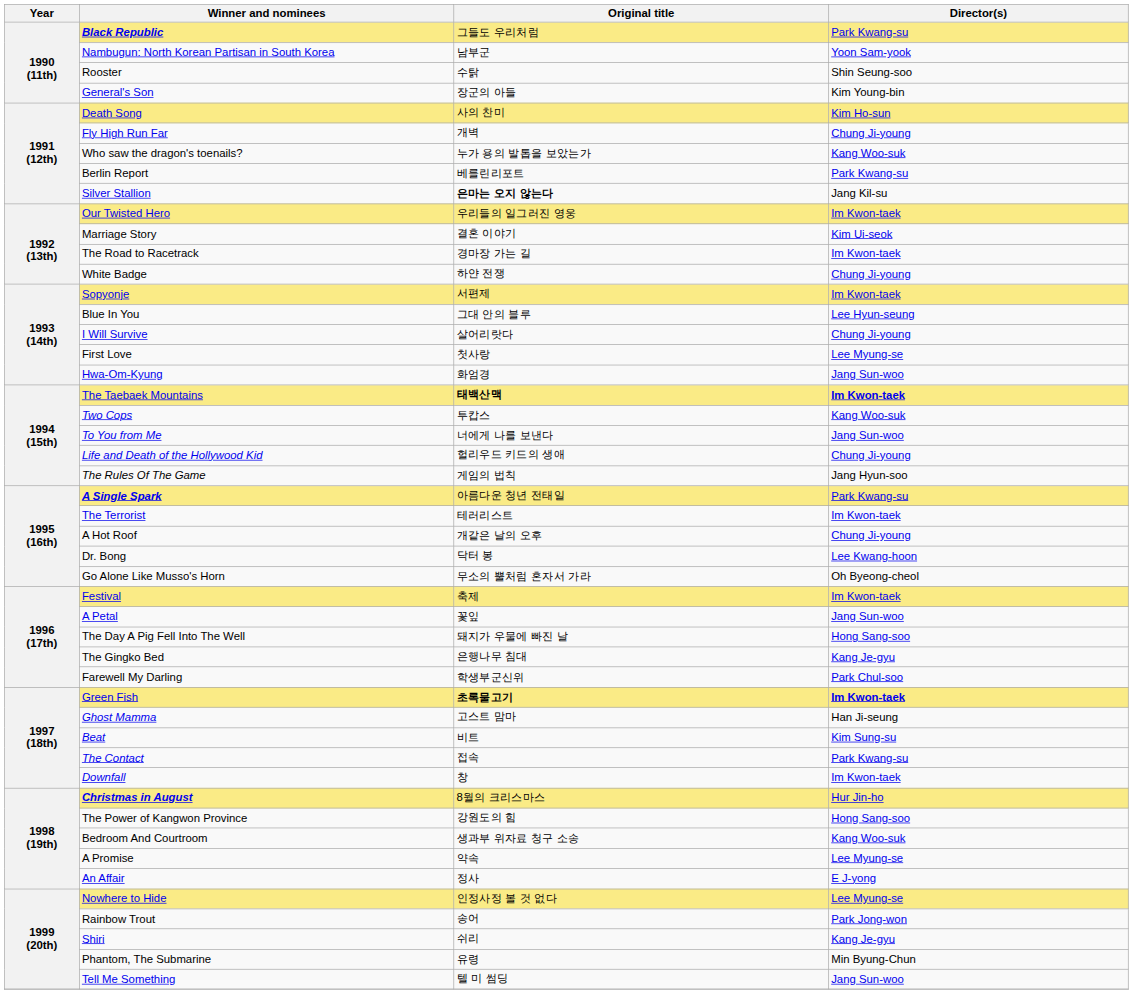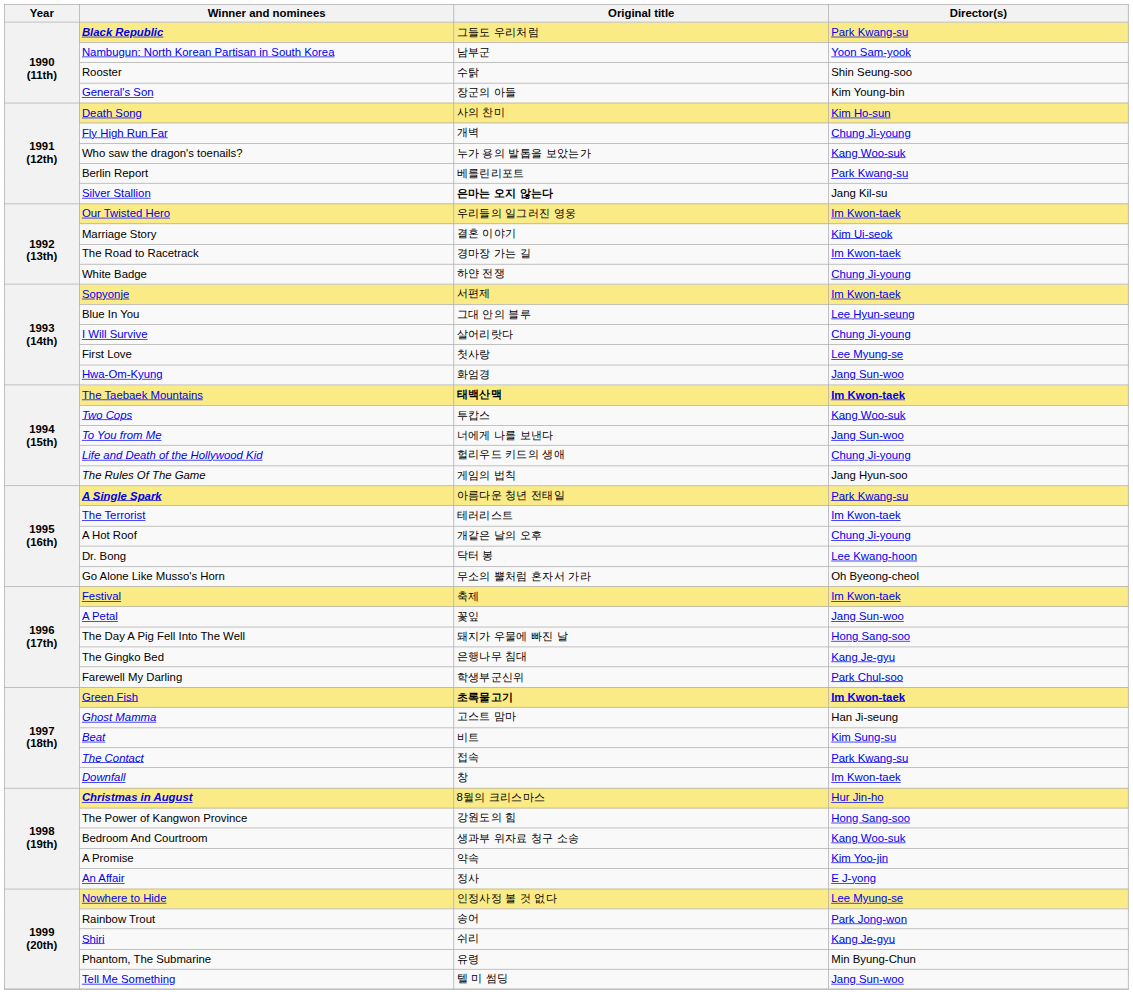(867, 858) Lee Myung-se -> (860, 858) Kim Yoo-jin
